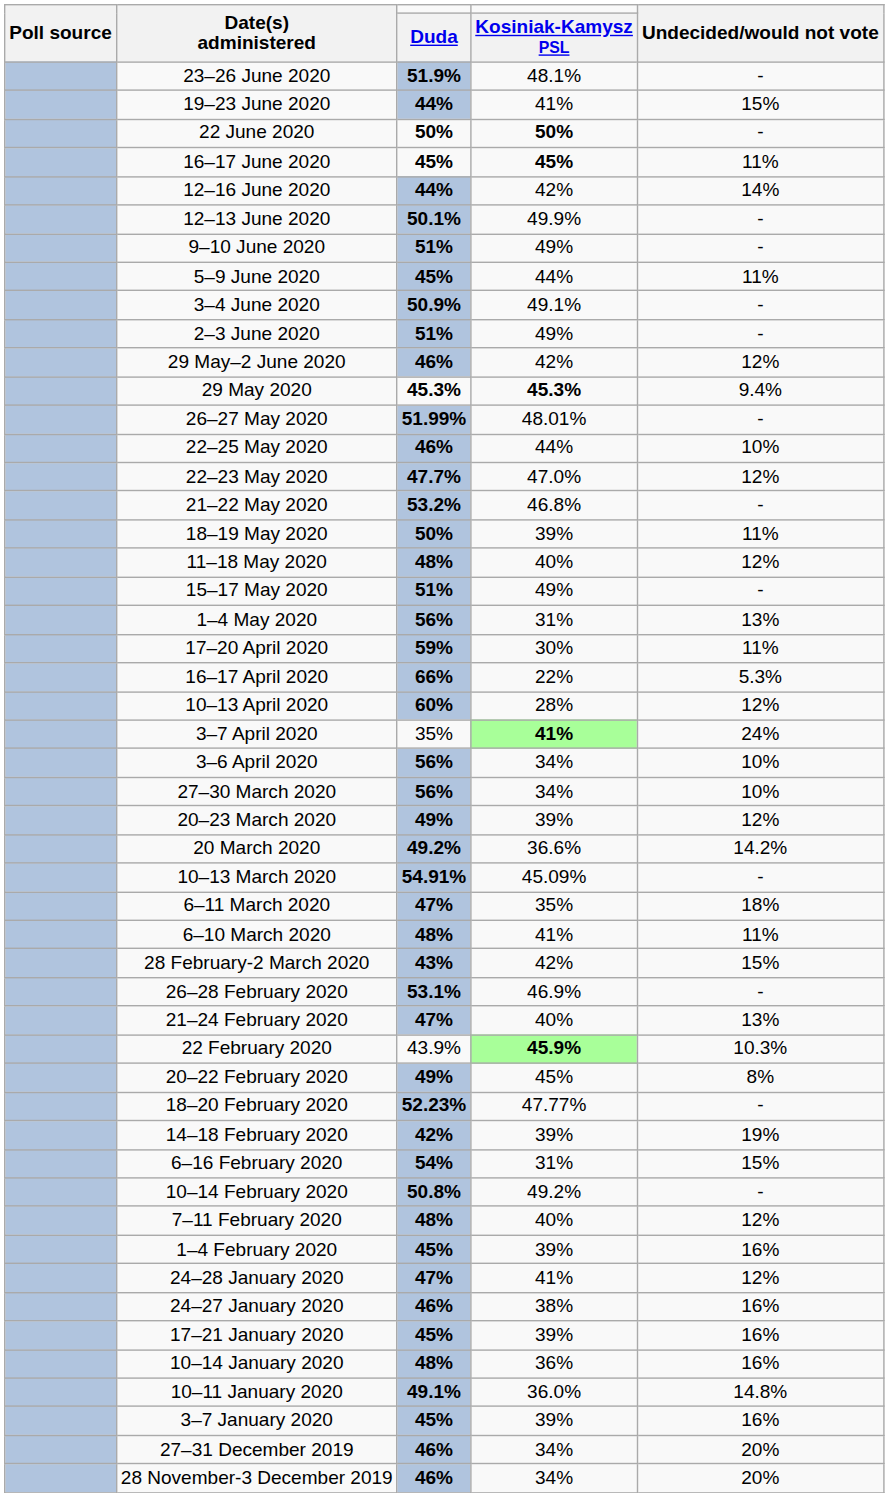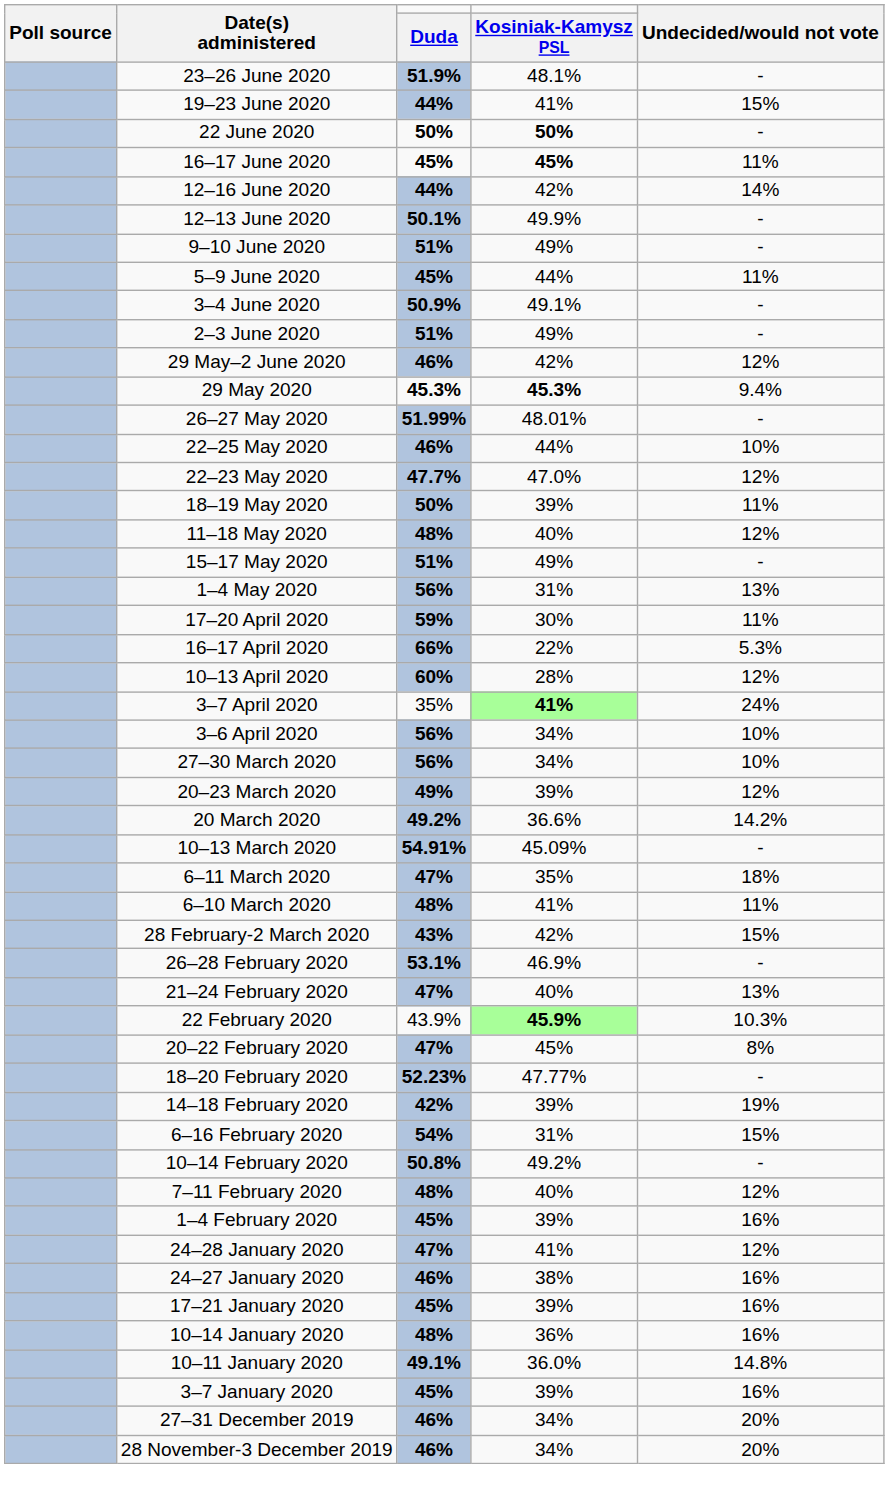- row: (257, 504)
(434, 1077) 49% -> (434, 1048) 47%
